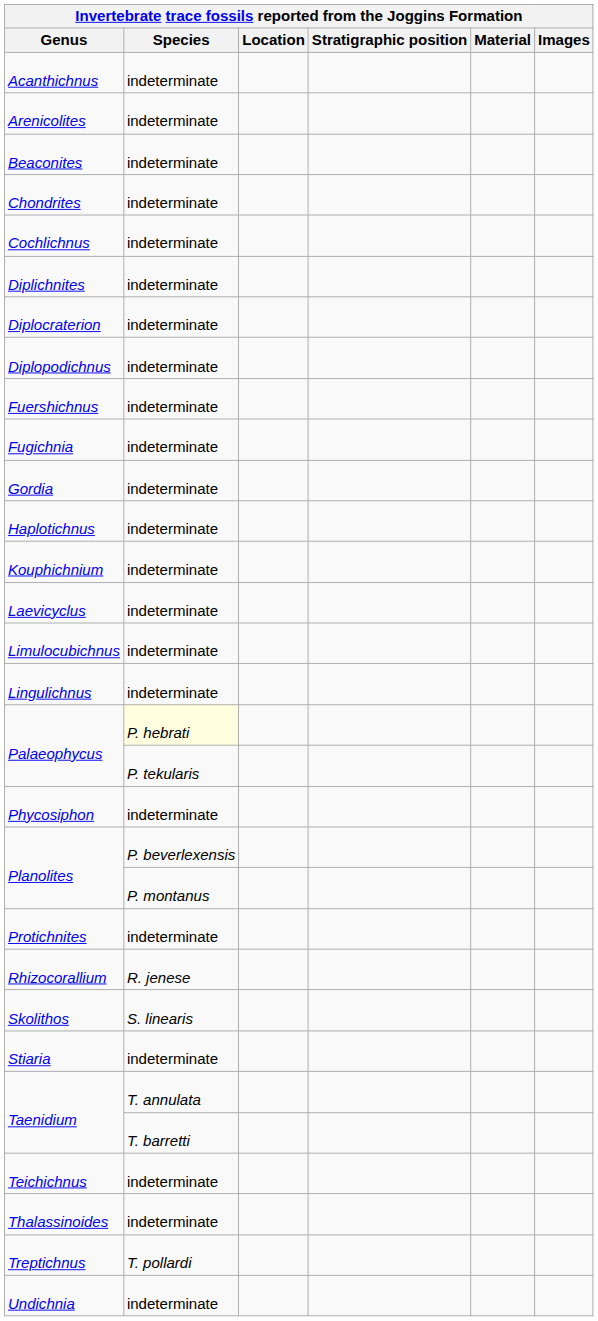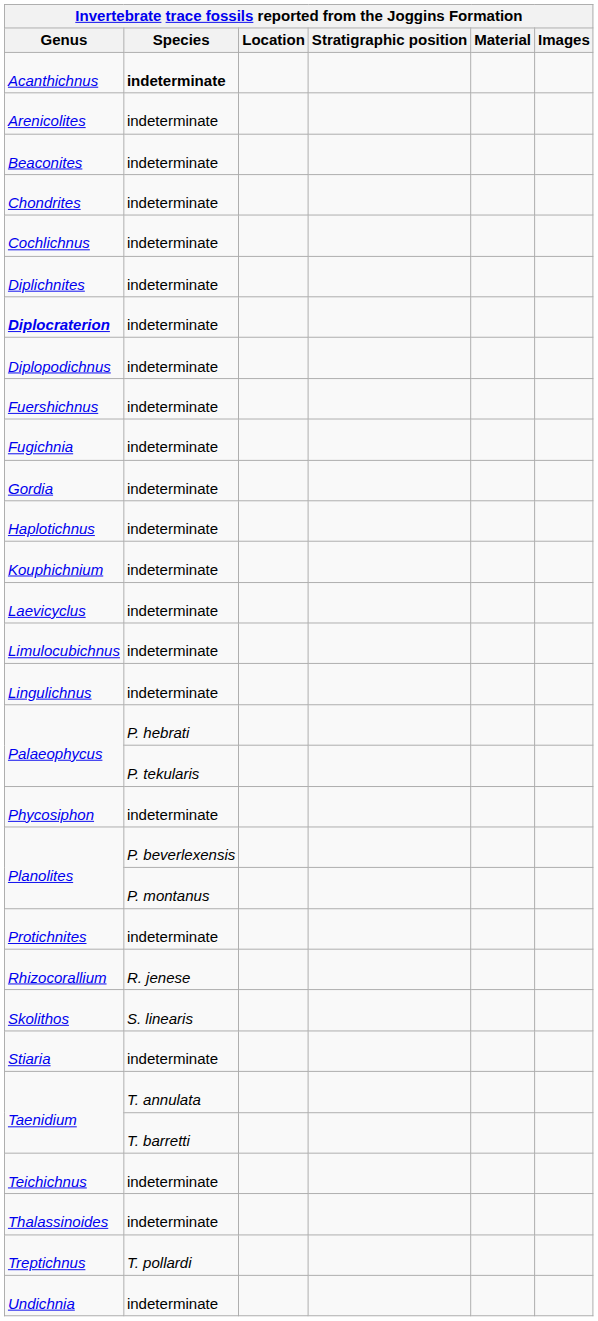(172, 81) normal -> (176, 81) bold
(54, 325) normal -> (59, 325) bold
(158, 733) lightyellow background -> (158, 733) no background
